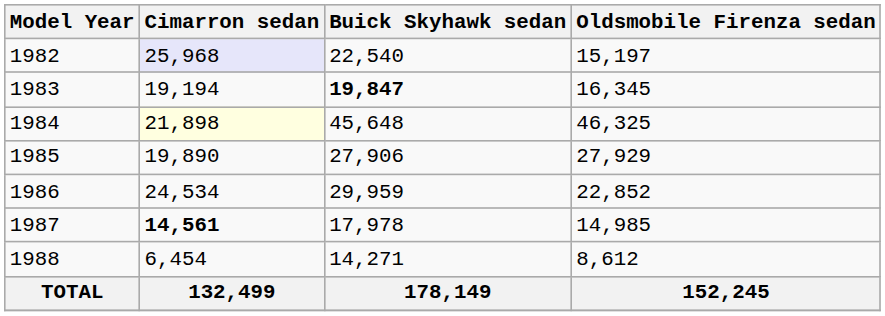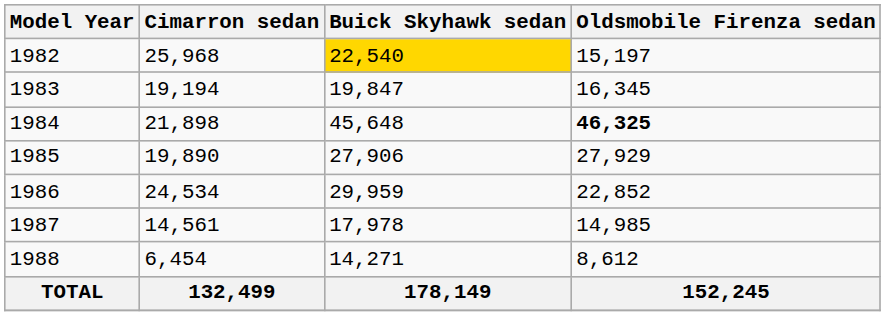(182, 56) lavender background -> (182, 56) no background
(367, 56) no background -> (367, 56) gold background
(367, 90) bold -> (367, 90) normal
(182, 123) lightyellow background -> (182, 123) no background
(614, 123) normal -> (614, 123) bold
(182, 225) bold -> (182, 225) normal
